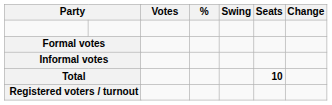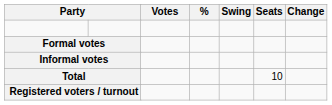(277, 76) bold -> (277, 76) normal
